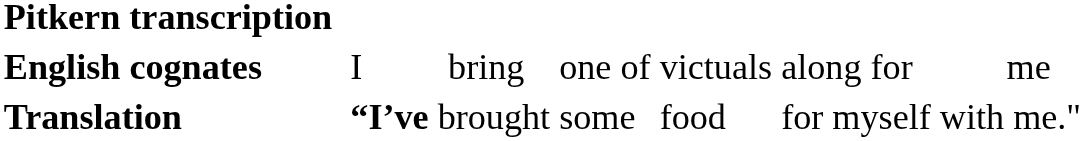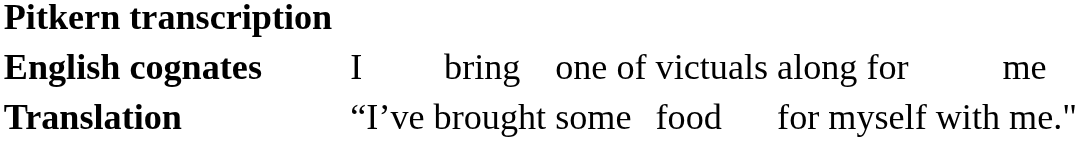(389, 116) bold -> (387, 116) normal
